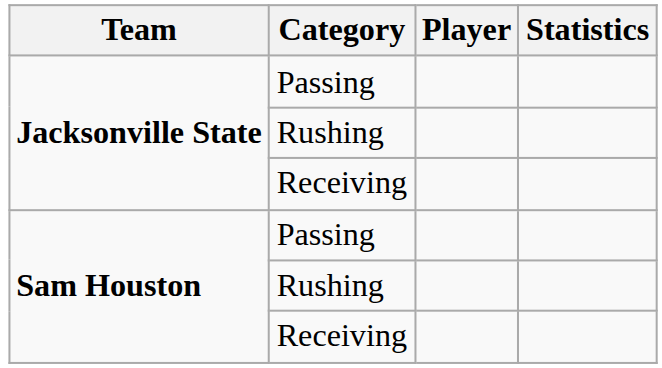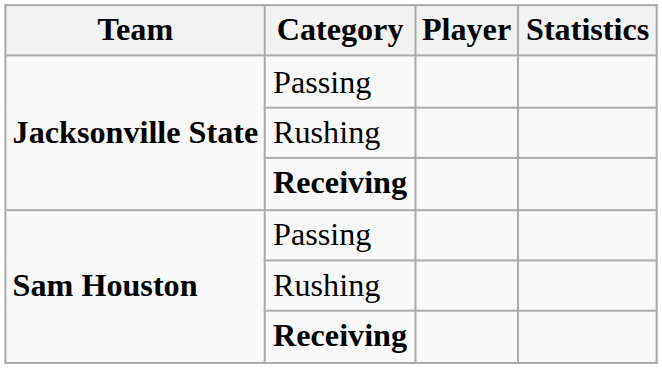(342, 183) normal -> (340, 183) bold
(342, 336) normal -> (340, 336) bold
